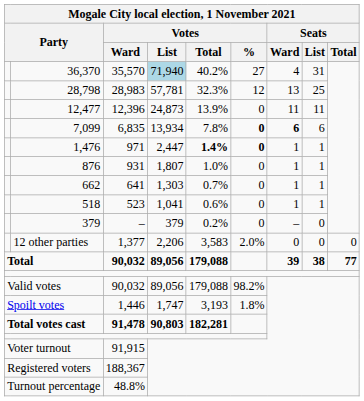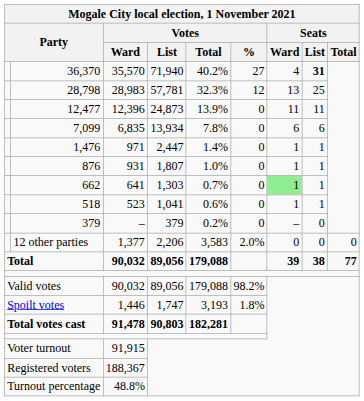(167, 71) lightblue background -> (167, 71) no background
(319, 71) normal -> (319, 71) bold
(261, 128) bold -> (261, 128) normal
(296, 128) bold -> (296, 128) normal
(214, 147) bold -> (215, 147) normal
(261, 147) bold -> (261, 147) normal
(296, 185) no background -> (296, 185) lightgreen background
